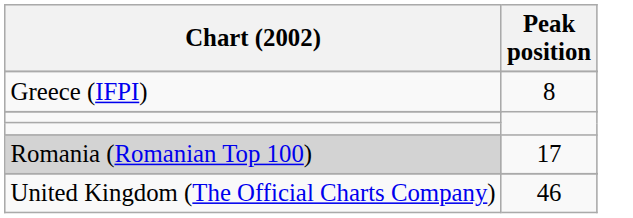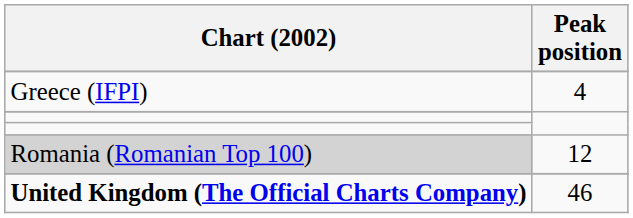(549, 91) 8 -> (580, 91) 4
(549, 153) 17 -> (580, 153) 12
(253, 192) normal -> (268, 192) bold
